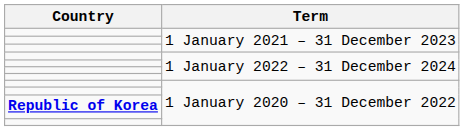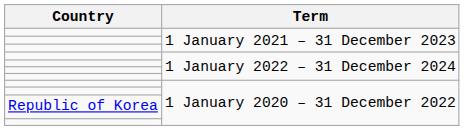(83, 106) bold -> (83, 106) normal
